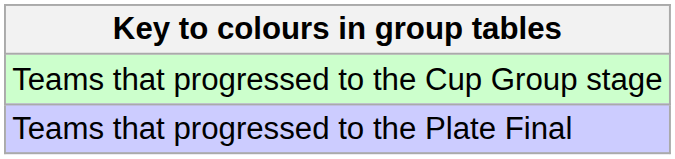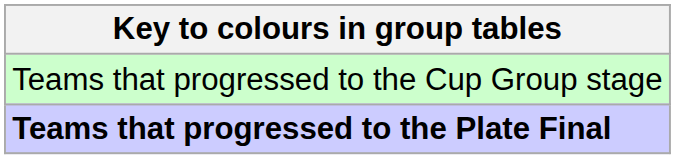(292, 128) normal -> (312, 128) bold
